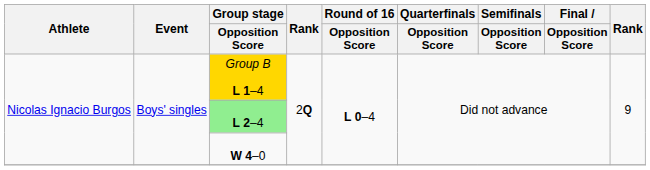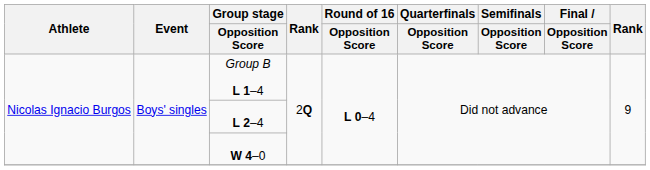(248, 78) gold background -> (248, 78) no background
(248, 124) lightgreen background -> (248, 124) no background
